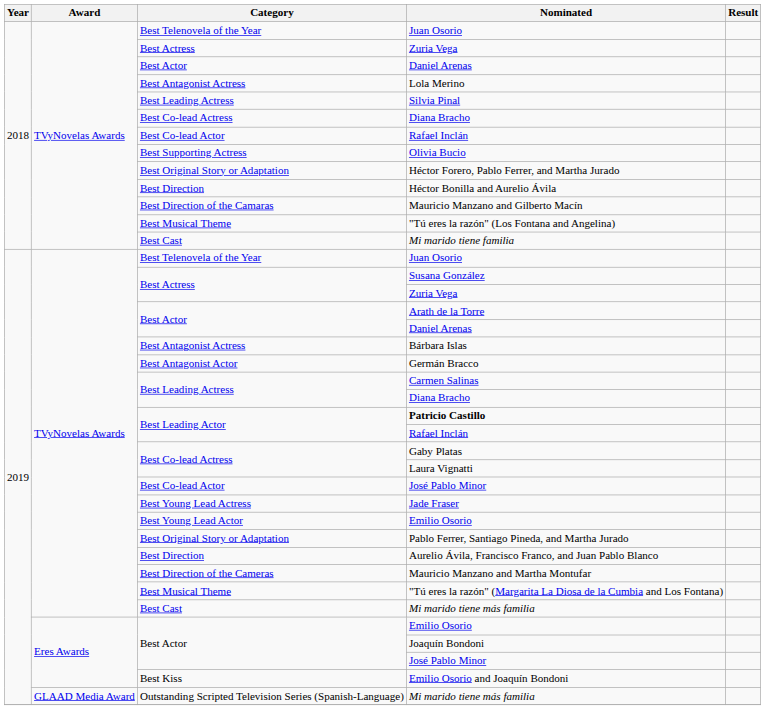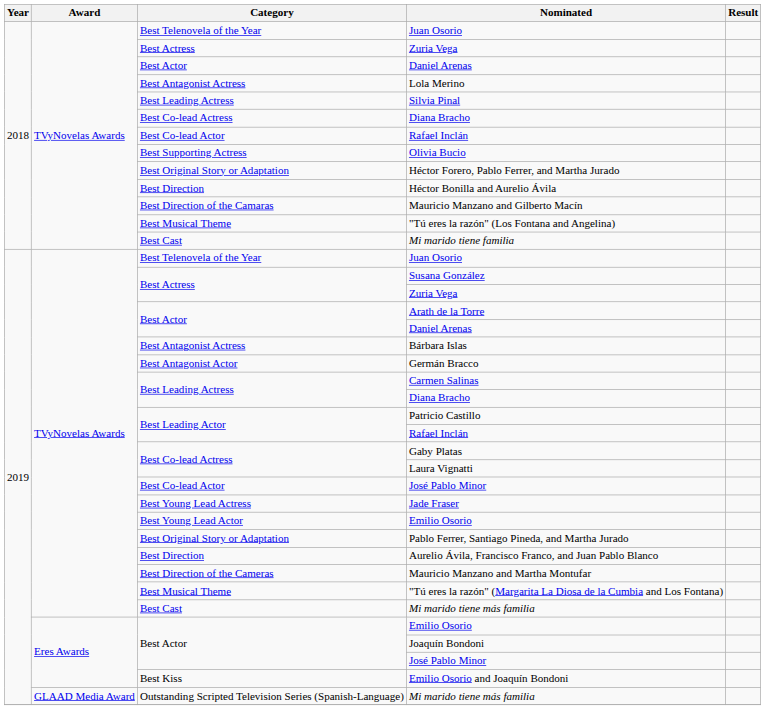(447, 415) bold -> (445, 415) normal
